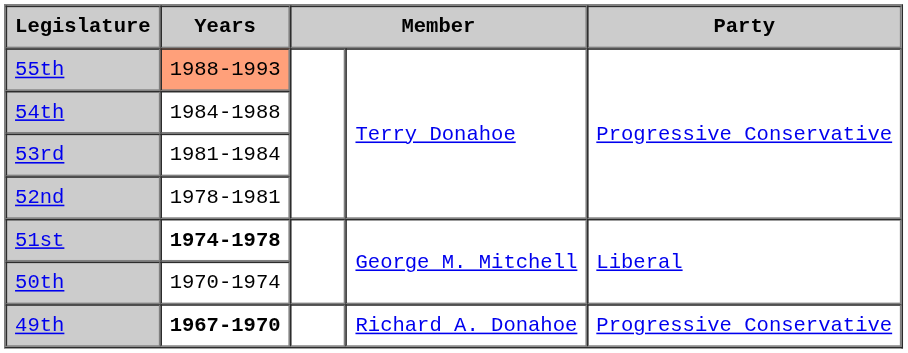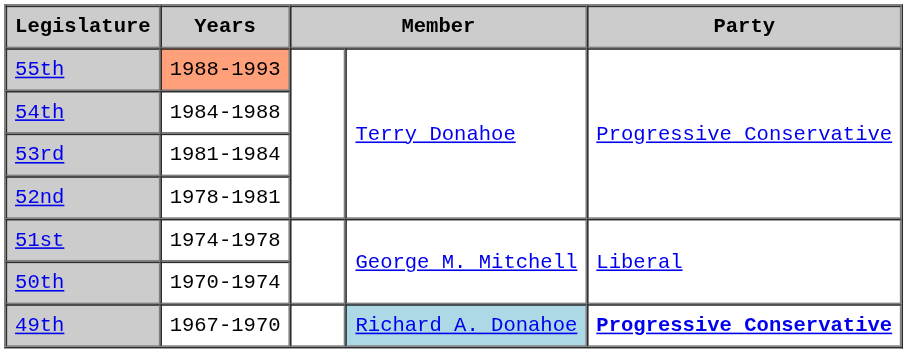(225, 240) bold -> (225, 240) normal
(225, 326) bold -> (225, 326) normal
(466, 326) no background -> (466, 326) lightblue background
(744, 326) normal -> (744, 326) bold
